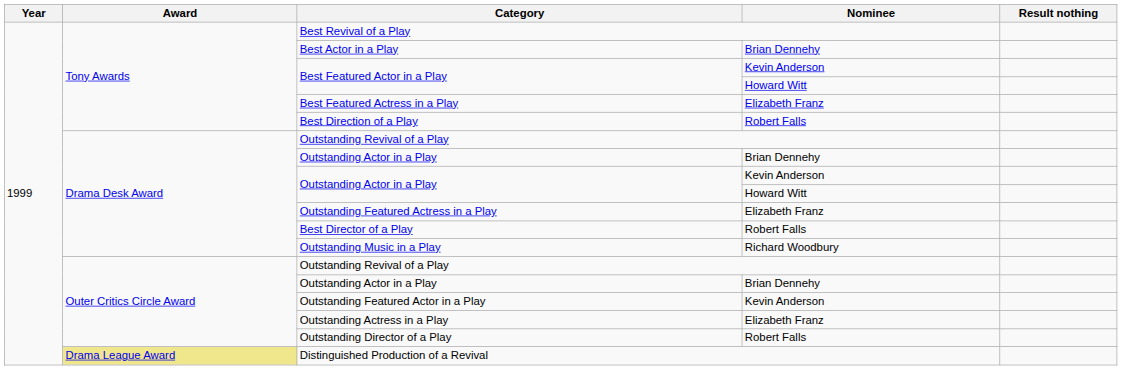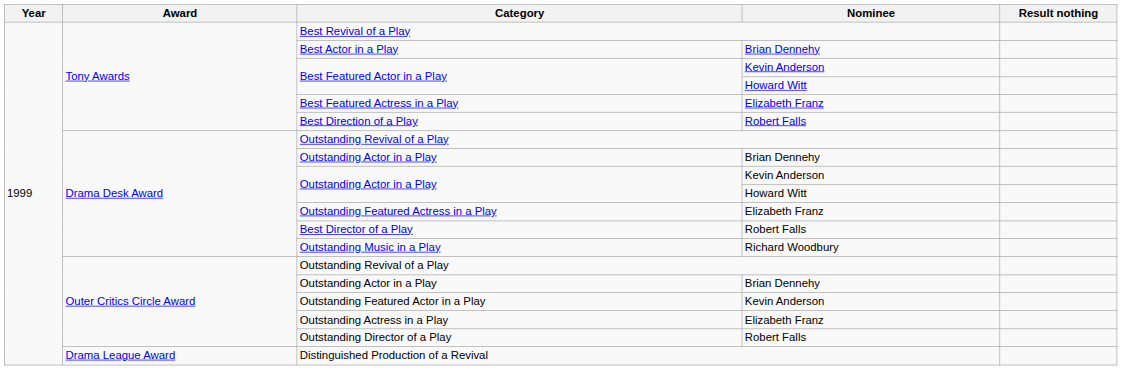(120, 355) khaki background -> (120, 355) no background
